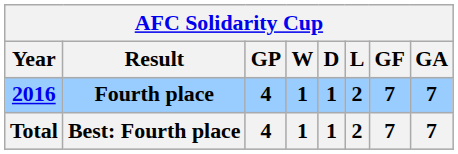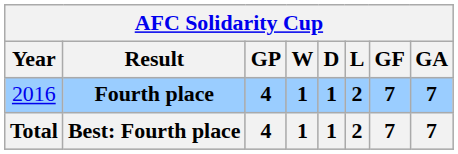(34, 95) bold -> (34, 95) normal
